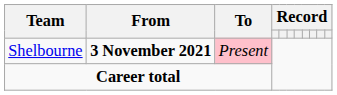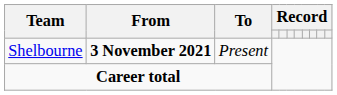(243, 50) pink background -> (243, 50) no background
